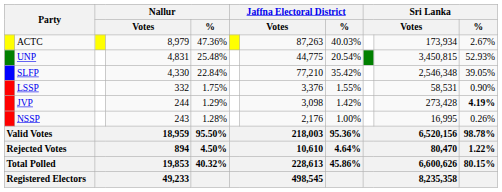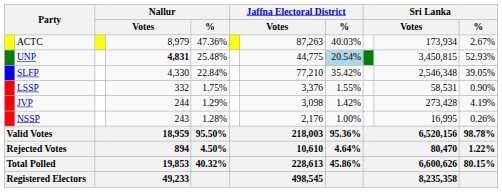(178, 57) normal -> (178, 57) bold
(346, 57) no background -> (346, 57) lightblue background
(482, 103) bold -> (483, 103) normal
